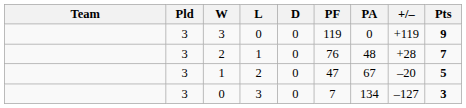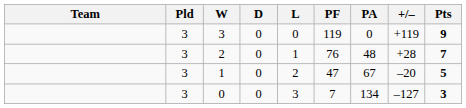columns swapped: (295, 14) <-> (259, 14)
